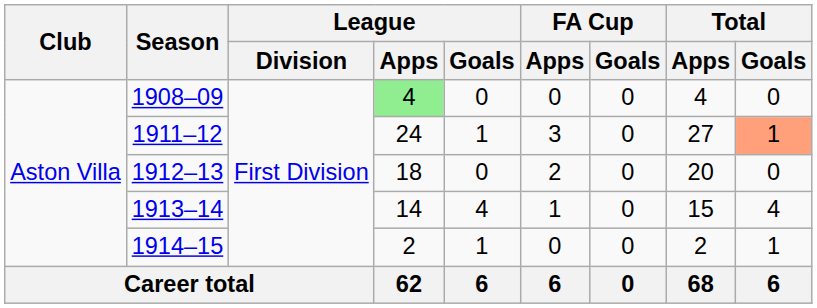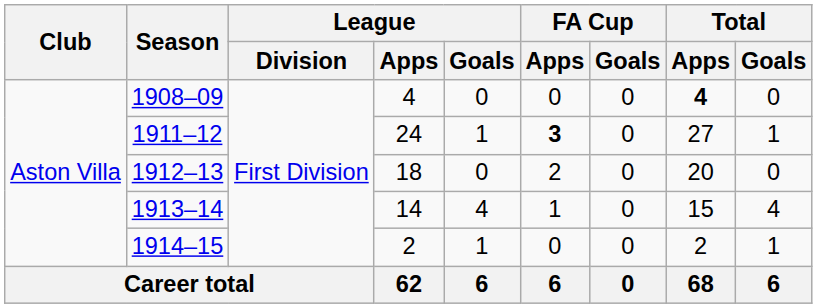(409, 97) lightgreen background -> (409, 97) no background
(701, 97) normal -> (701, 97) bold
(555, 135) normal -> (555, 135) bold
(774, 135) lightsalmon background -> (774, 135) no background
